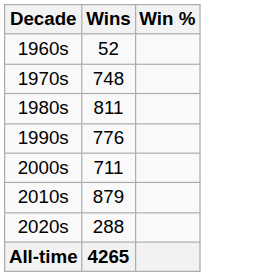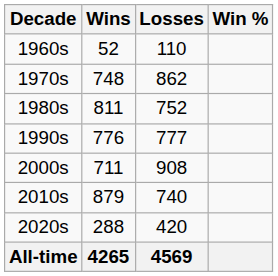+ column: (172, 19)
